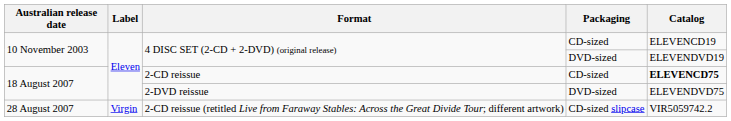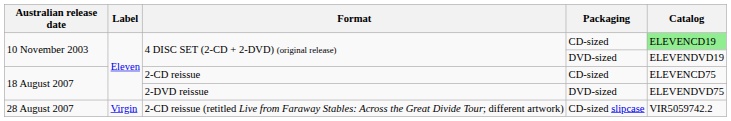(683, 41) no background -> (683, 41) lightgreen background
(684, 74) bold -> (683, 74) normal
